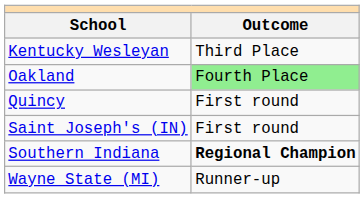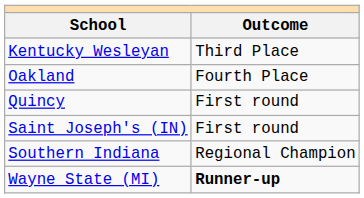(252, 77) lightgreen background -> (252, 77) no background
(275, 154) bold -> (275, 154) normal
(238, 179) normal -> (238, 179) bold
